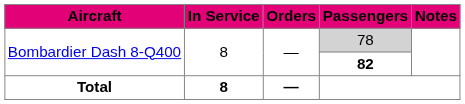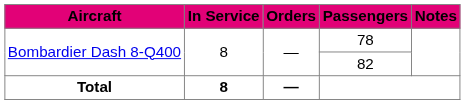(365, 40) lightgrey background -> (365, 40) no background
(365, 63) bold -> (365, 63) normal
